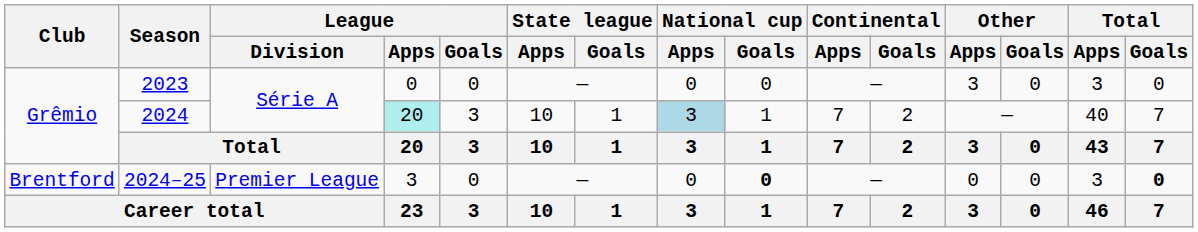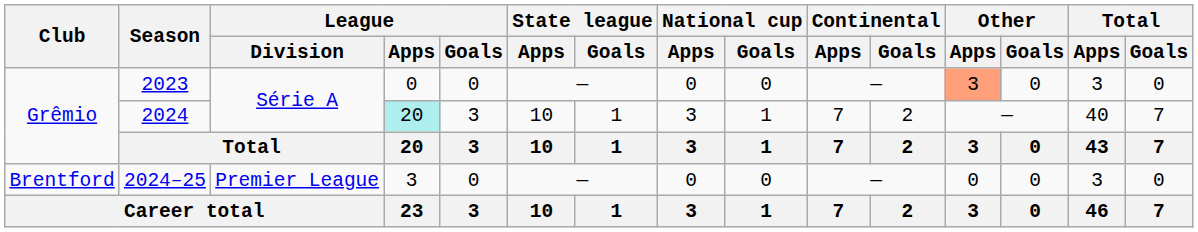(973, 84) no background -> (973, 84) lightsalmon background
(691, 116) lightblue background -> (691, 116) no background
(766, 180) bold -> (766, 180) normal
(1159, 180) bold -> (1159, 180) normal
